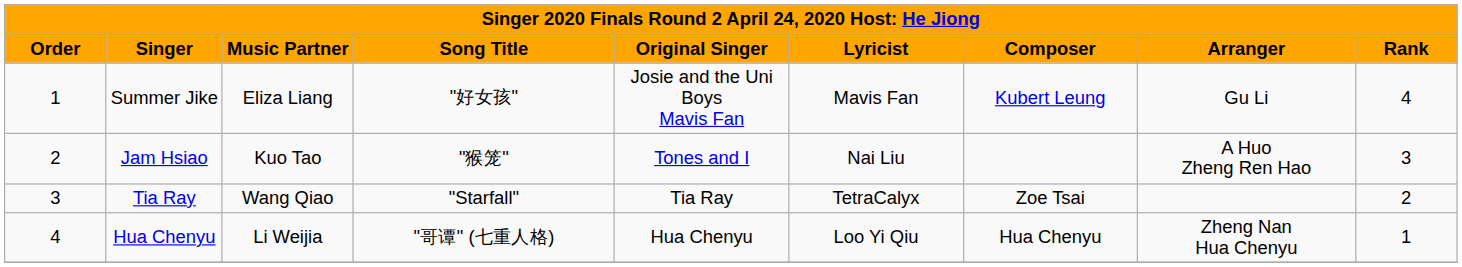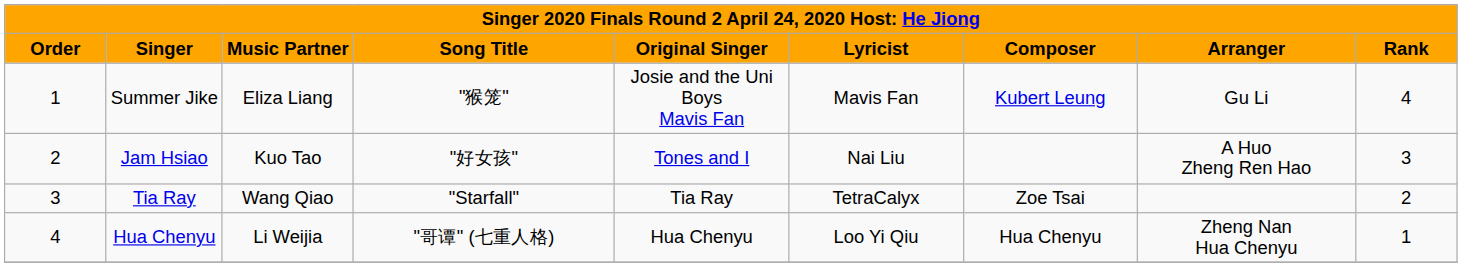(484, 97) "好女孩" -> (484, 97) "猴笼"
(484, 157) "猴笼" -> (484, 157) "好女孩"
